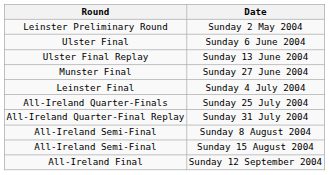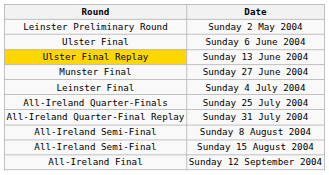(95, 57) no background -> (95, 57) gold background
